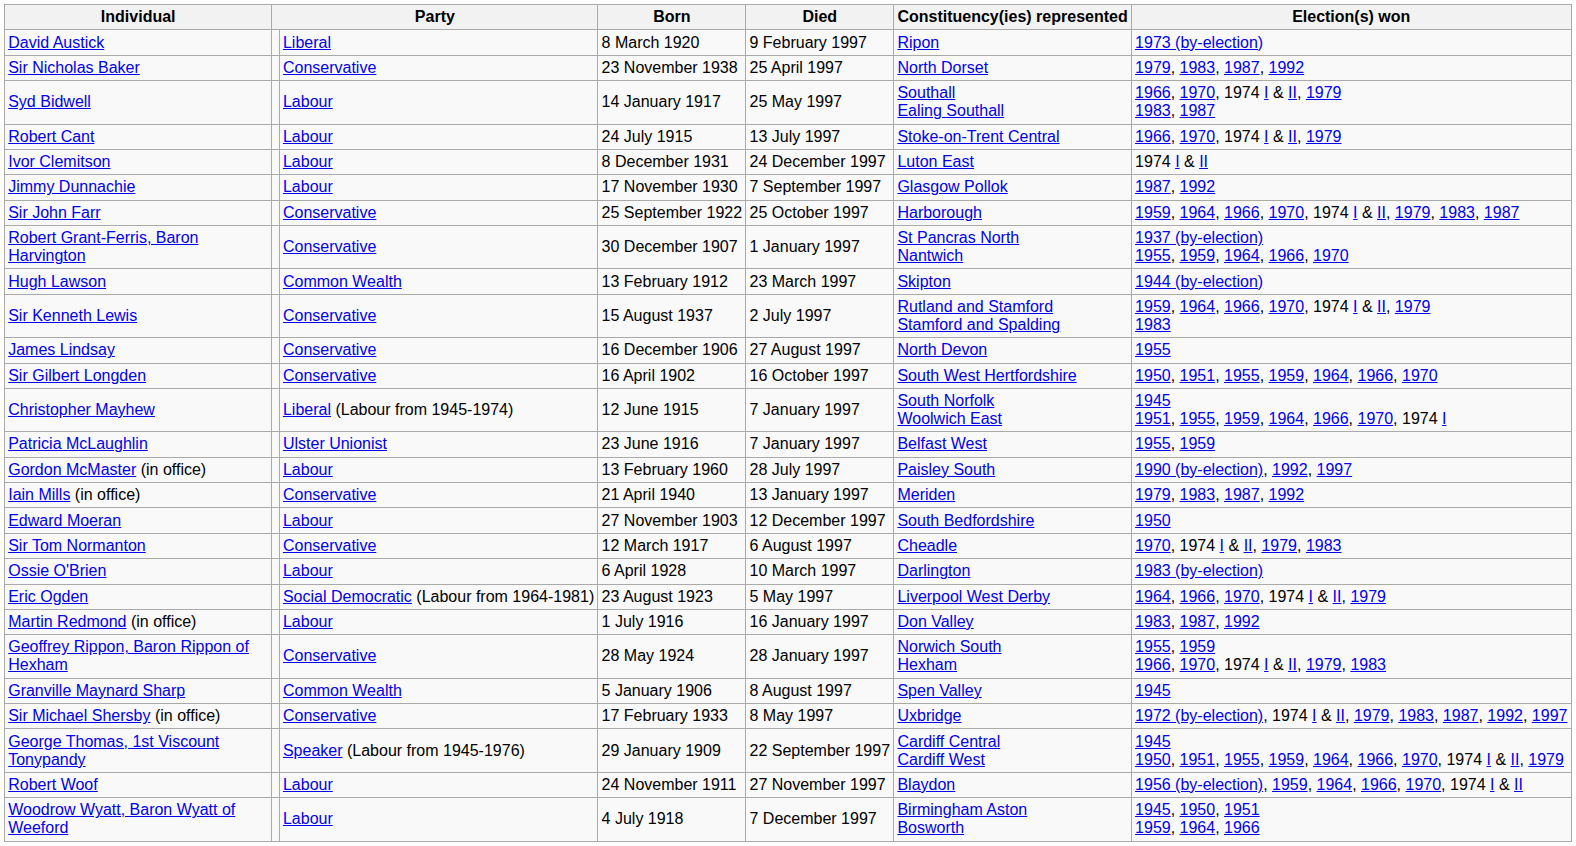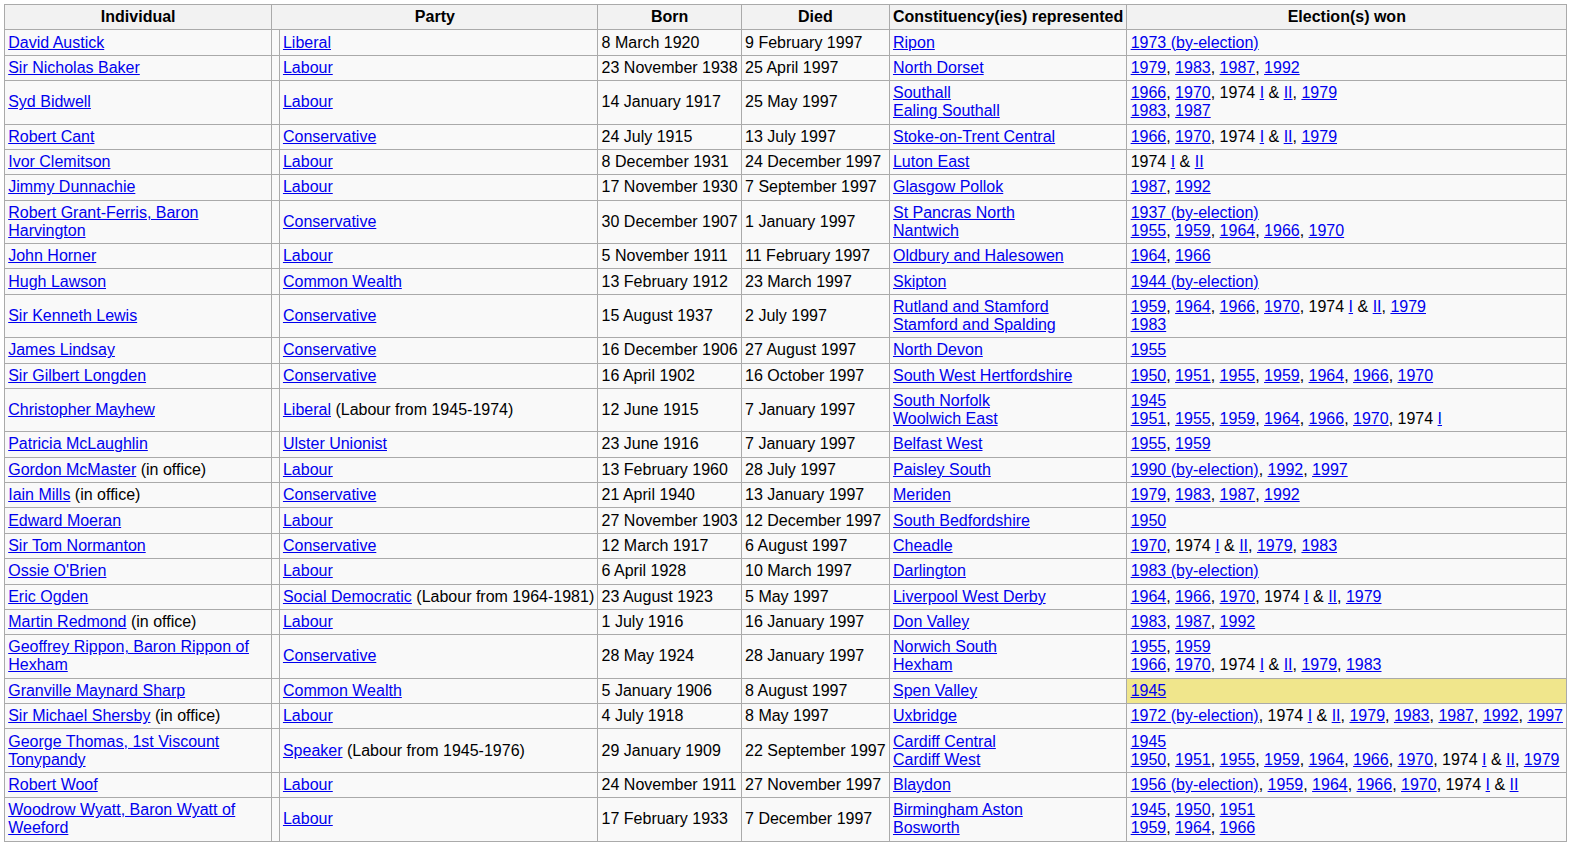(330, 67) Conservative -> (308, 67) Labour
(308, 136) Labour -> (330, 136) Conservative
- row: (54, 212)
+ row: (52, 256)
(1153, 690) no background -> (1148, 690) khaki background
(330, 716) Conservative -> (308, 716) Labour
(665, 716) 17 February 1933 -> (642, 716) 4 July 1918
(642, 819) 4 July 1918 -> (665, 819) 17 February 1933
